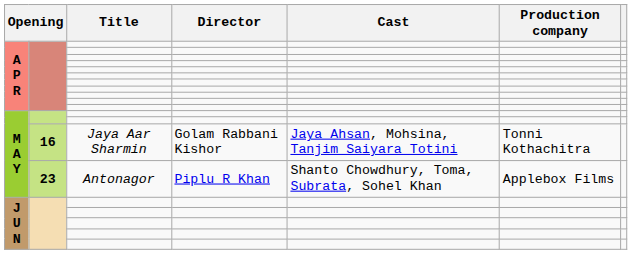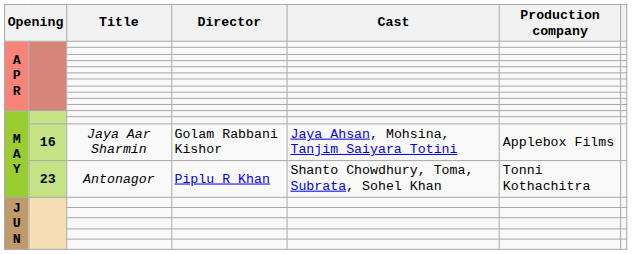(547, 142) Tonni Kothachitra -> (559, 142) Applebox Films
(559, 179) Applebox Films -> (547, 179) Tonni Kothachitra
